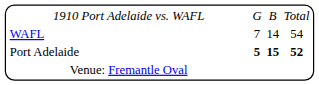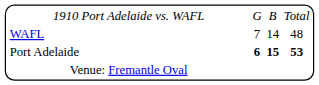(297, 34) 54 -> (297, 34) 48
(257, 52) 5 -> (257, 52) 6
(297, 52) 52 -> (297, 52) 53
